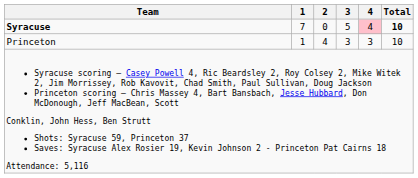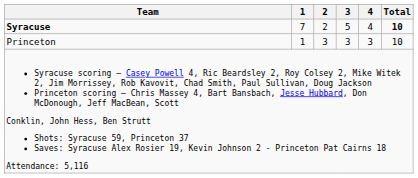(325, 27) 0 -> (325, 27) 2
(370, 27) pink background -> (370, 27) no background
(325, 41) 4 -> (325, 41) 3
